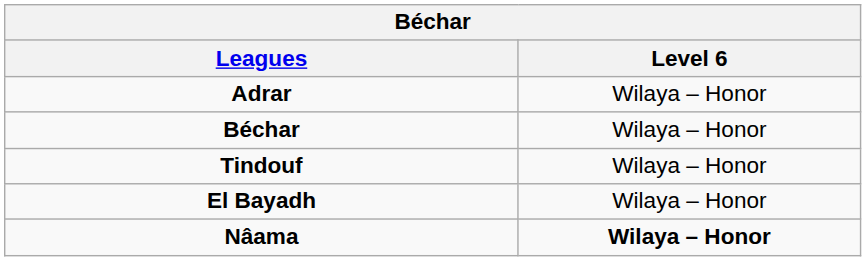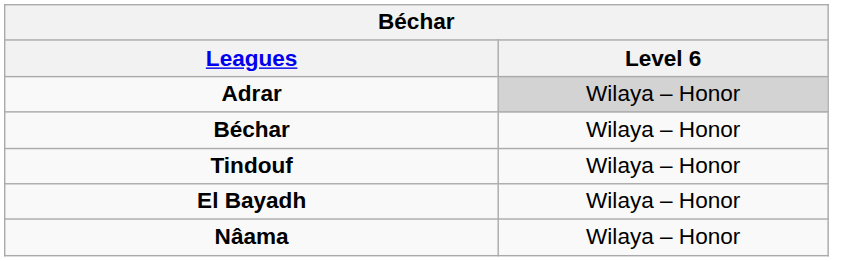(689, 93) no background -> (663, 93) lightgrey background
(689, 237) bold -> (663, 237) normal
